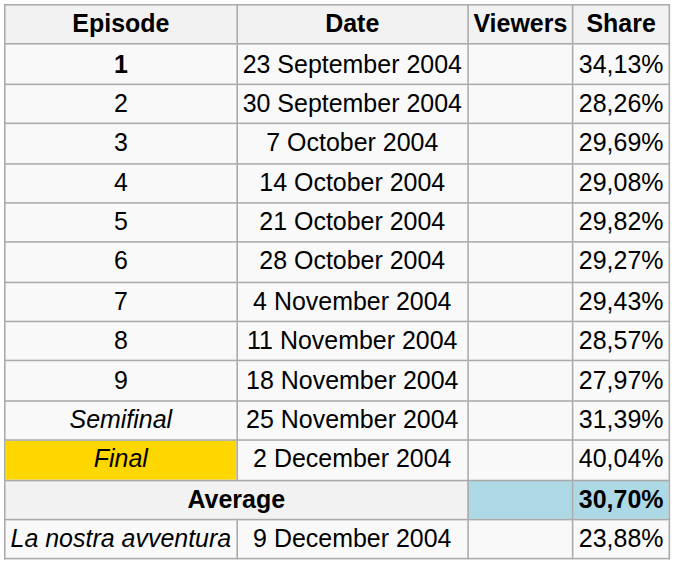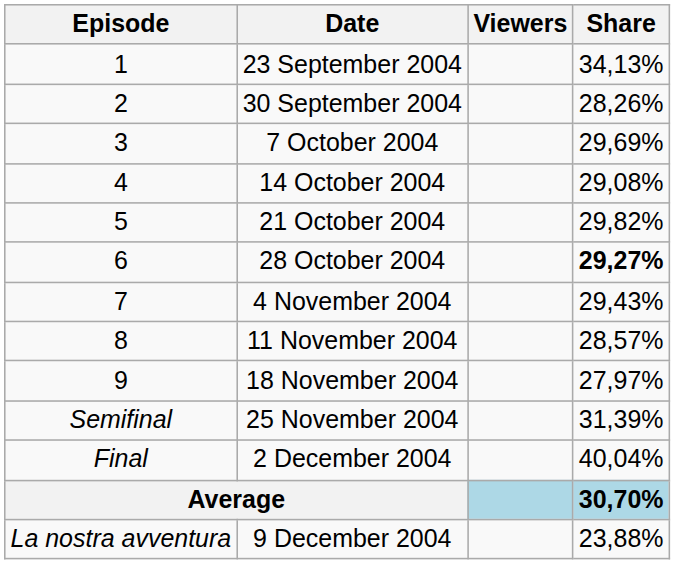(121, 63) bold -> (121, 63) normal
(621, 261) normal -> (621, 261) bold
(121, 459) gold background -> (121, 459) no background
